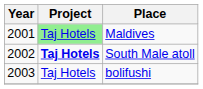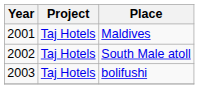(68, 34) lightgreen background -> (68, 34) no background
(70, 53) bold -> (68, 53) normal
